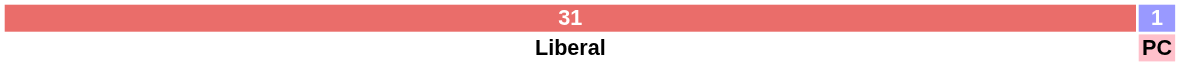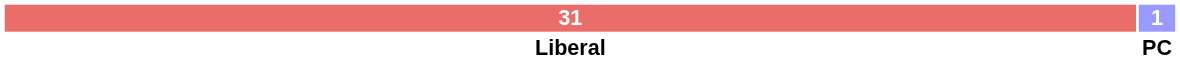(1157, 47) pink background -> (1157, 47) no background
